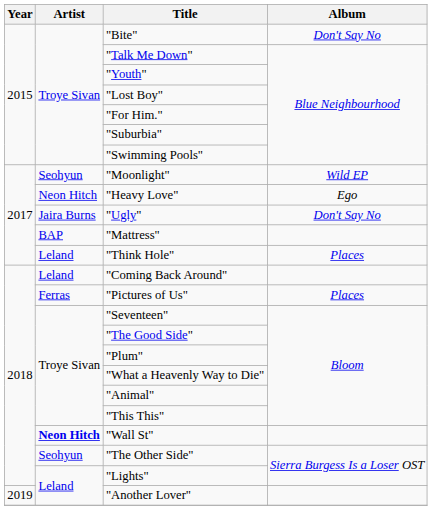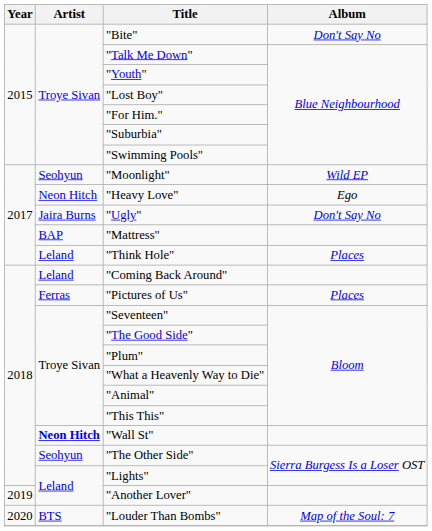+ row: (163, 515)
